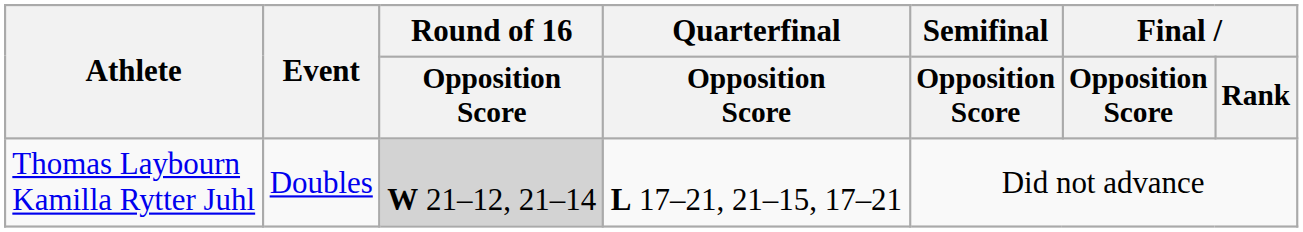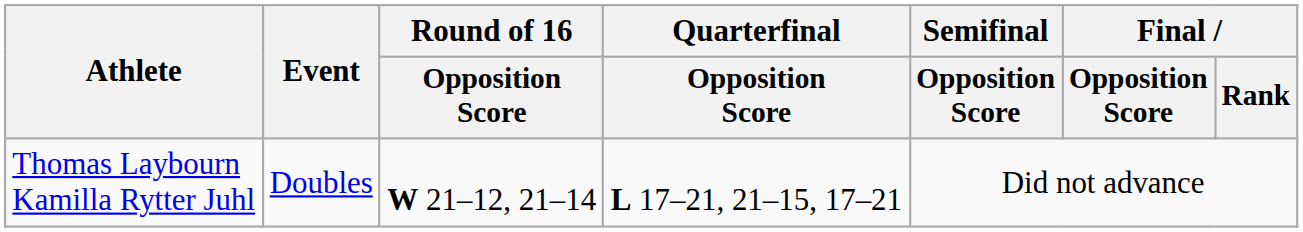(492, 200) lightgrey background -> (492, 200) no background
